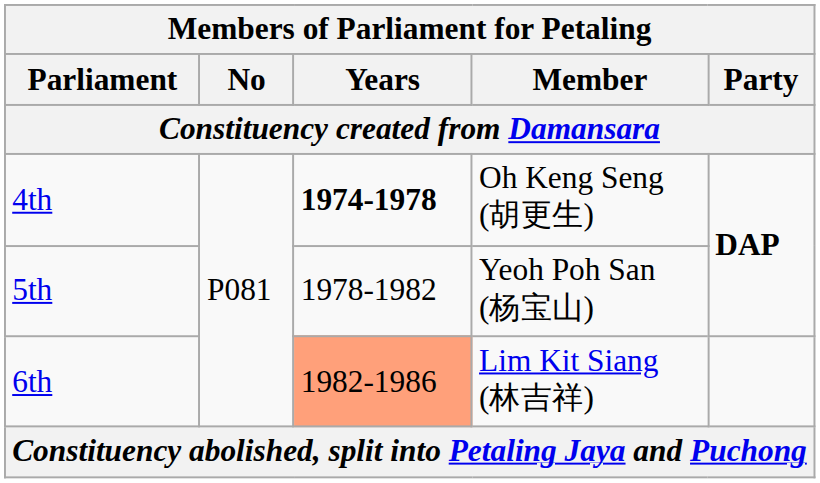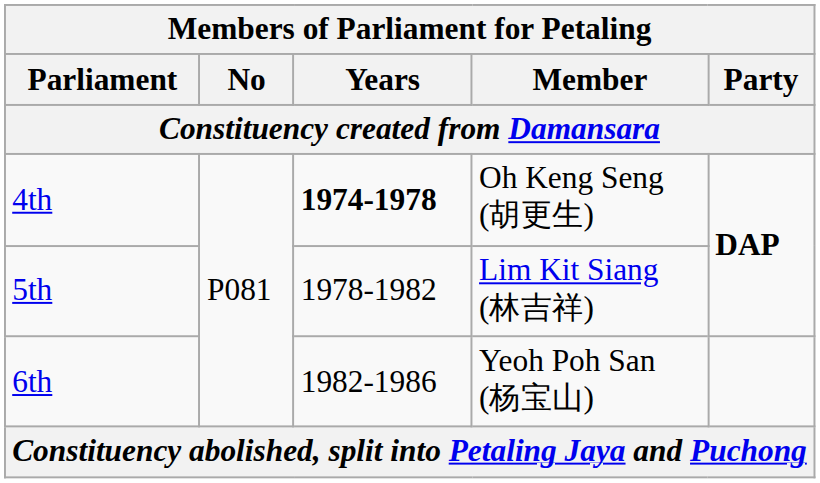(567, 288) Yeoh Poh San (杨宝山) -> (569, 288) Lim Kit Siang (林吉祥)
(369, 380) lightsalmon background -> (369, 380) no background
(569, 378) Lim Kit Siang (林吉祥) -> (567, 378) Yeoh Poh San (杨宝山)
